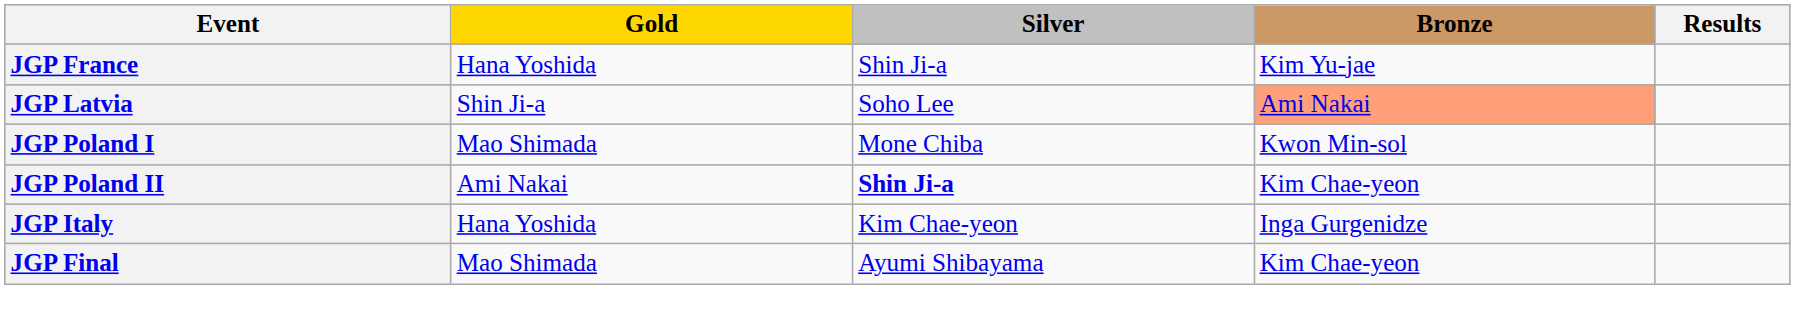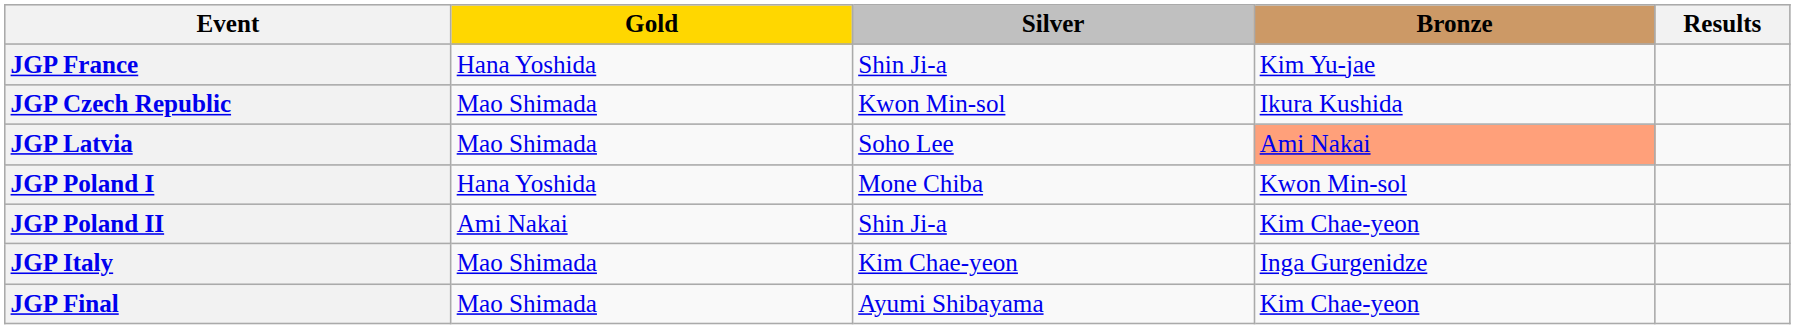+ row: (121, 104)
(501, 104) Shin Ji-a -> (527, 143) Mao Shimada
(527, 143) Mao Shimada -> (526, 183) Hana Yoshida
(906, 183) bold -> (902, 223) normal
(526, 223) Hana Yoshida -> (527, 263) Mao Shimada
